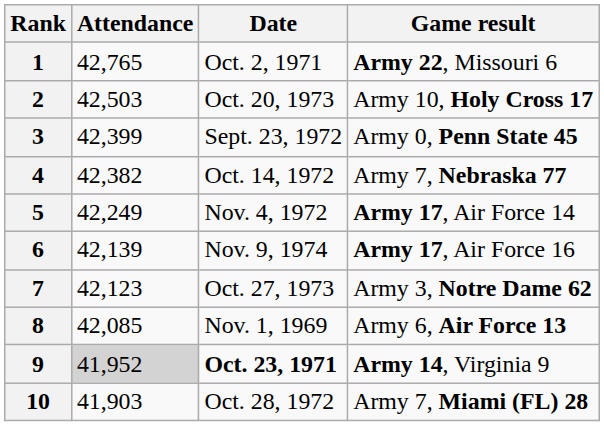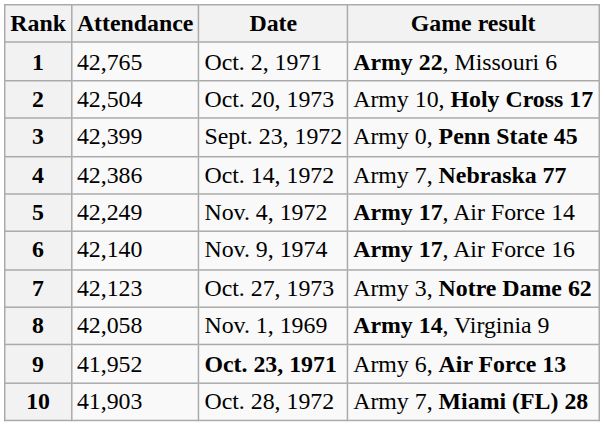(110, 99) 42,503 -> (110, 99) 42,504
(110, 174) 42,382 -> (110, 174) 42,386
(110, 250) 42,139 -> (110, 250) 42,140
(110, 325) 42,085 -> (110, 325) 42,058
(460, 325) Army 6, Air Force 13 -> (451, 325) Army 14, Virginia 9
(110, 363) lightgrey background -> (110, 363) no background
(451, 363) Army 14, Virginia 9 -> (460, 363) Army 6, Air Force 13
